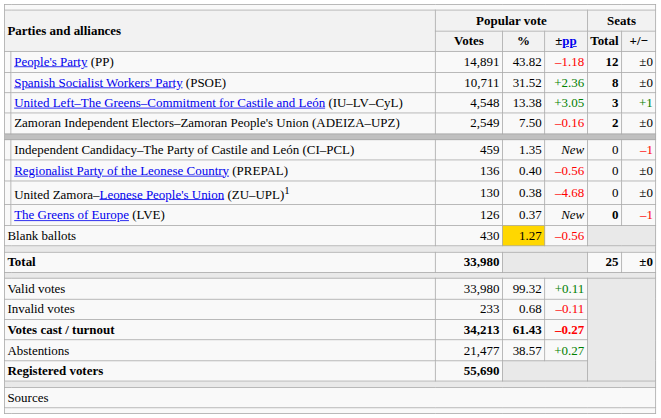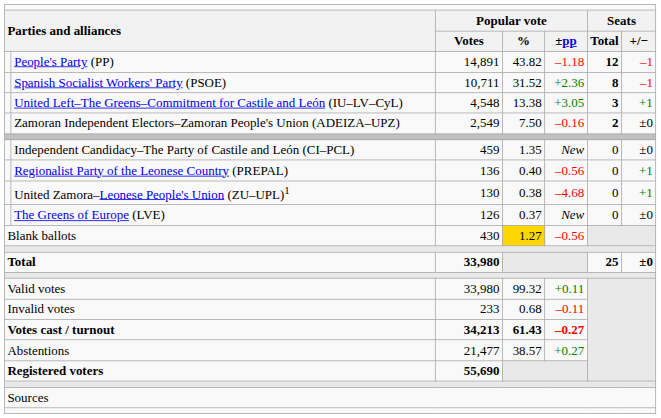(646, 61) ±0 -> (646, 61) –1
(646, 82) ±0 -> (646, 82) –1
(646, 150) –1 -> (646, 150) ±0
(646, 170) ±0 -> (646, 170) +1
(646, 192) ±0 -> (646, 192) +1
(615, 215) bold -> (615, 215) normal
(646, 215) –1 -> (646, 215) ±0
